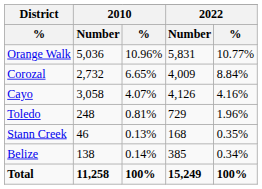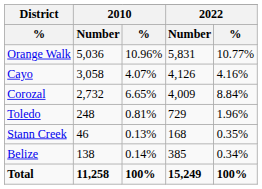rows swapped: (26, 74) <-> (20, 94)
